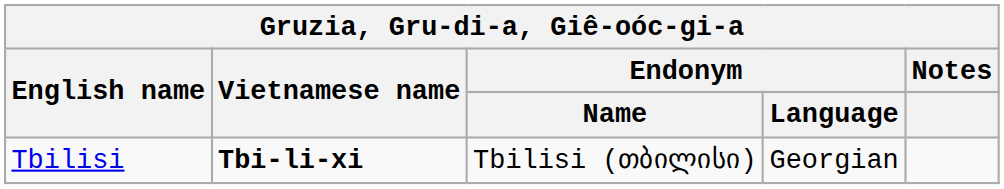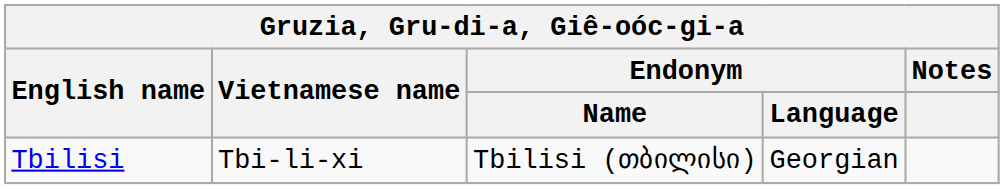(291, 160) bold -> (291, 160) normal
